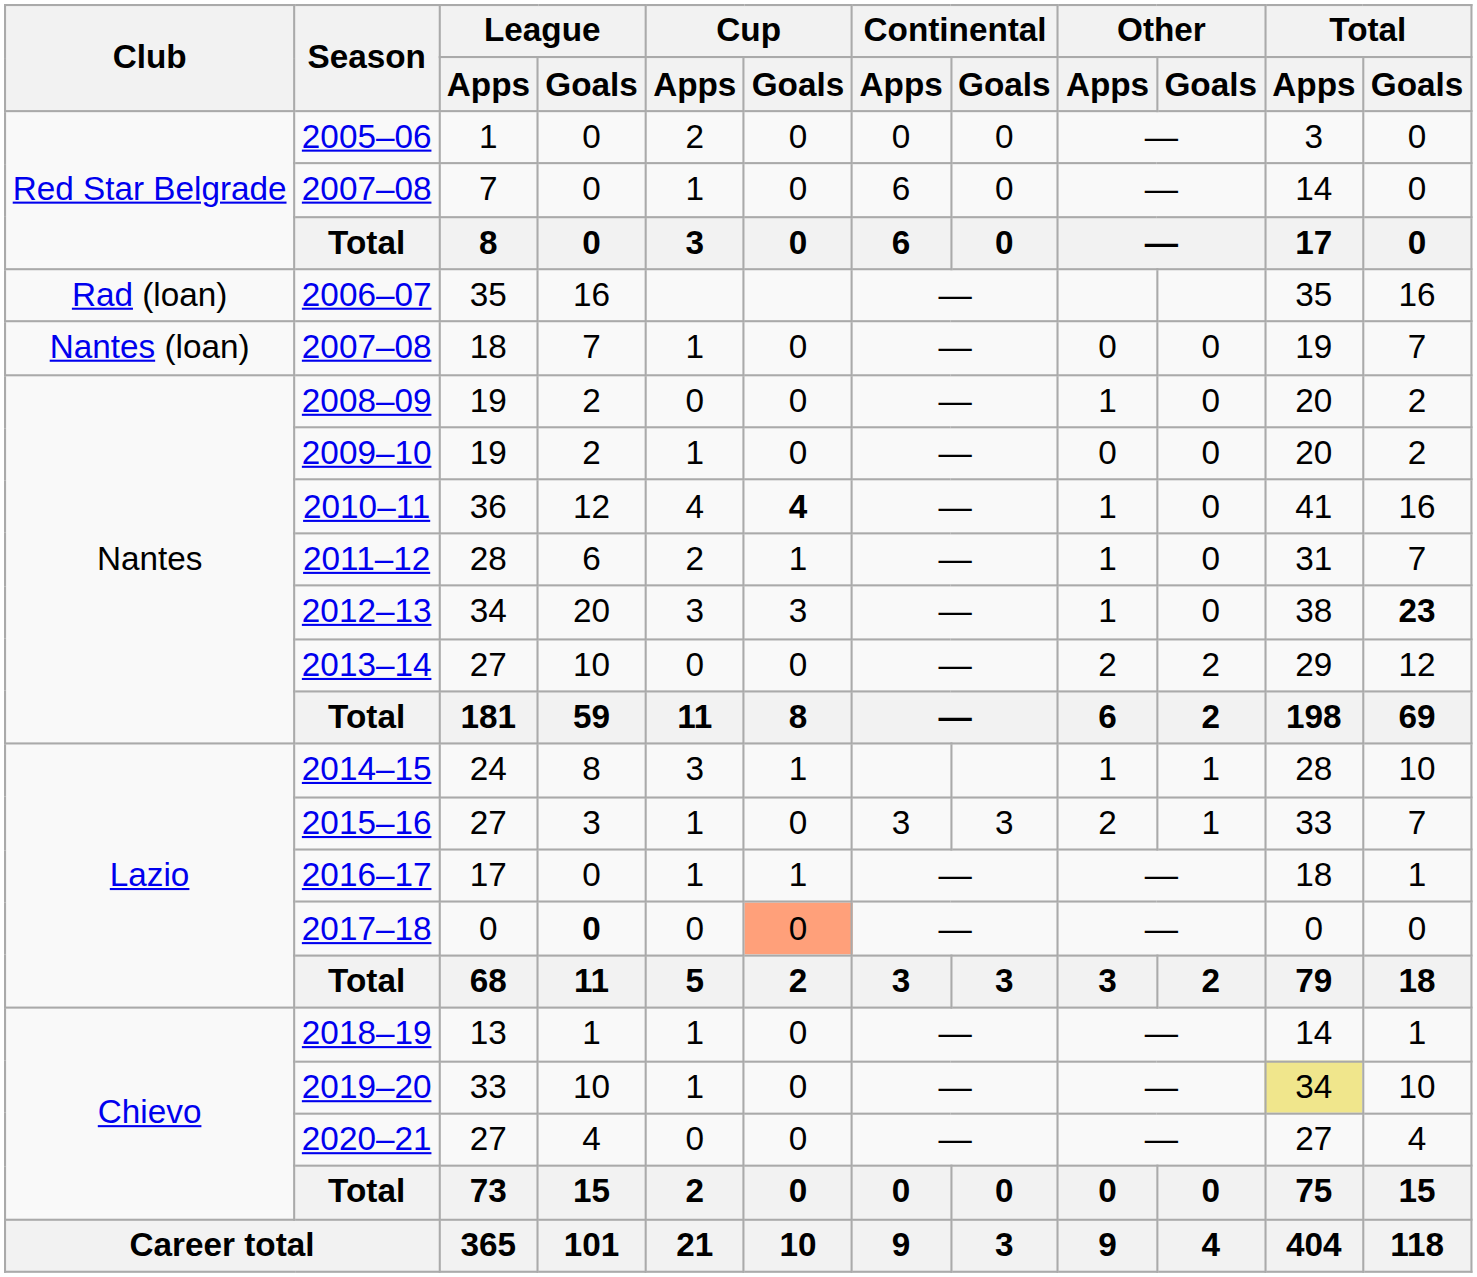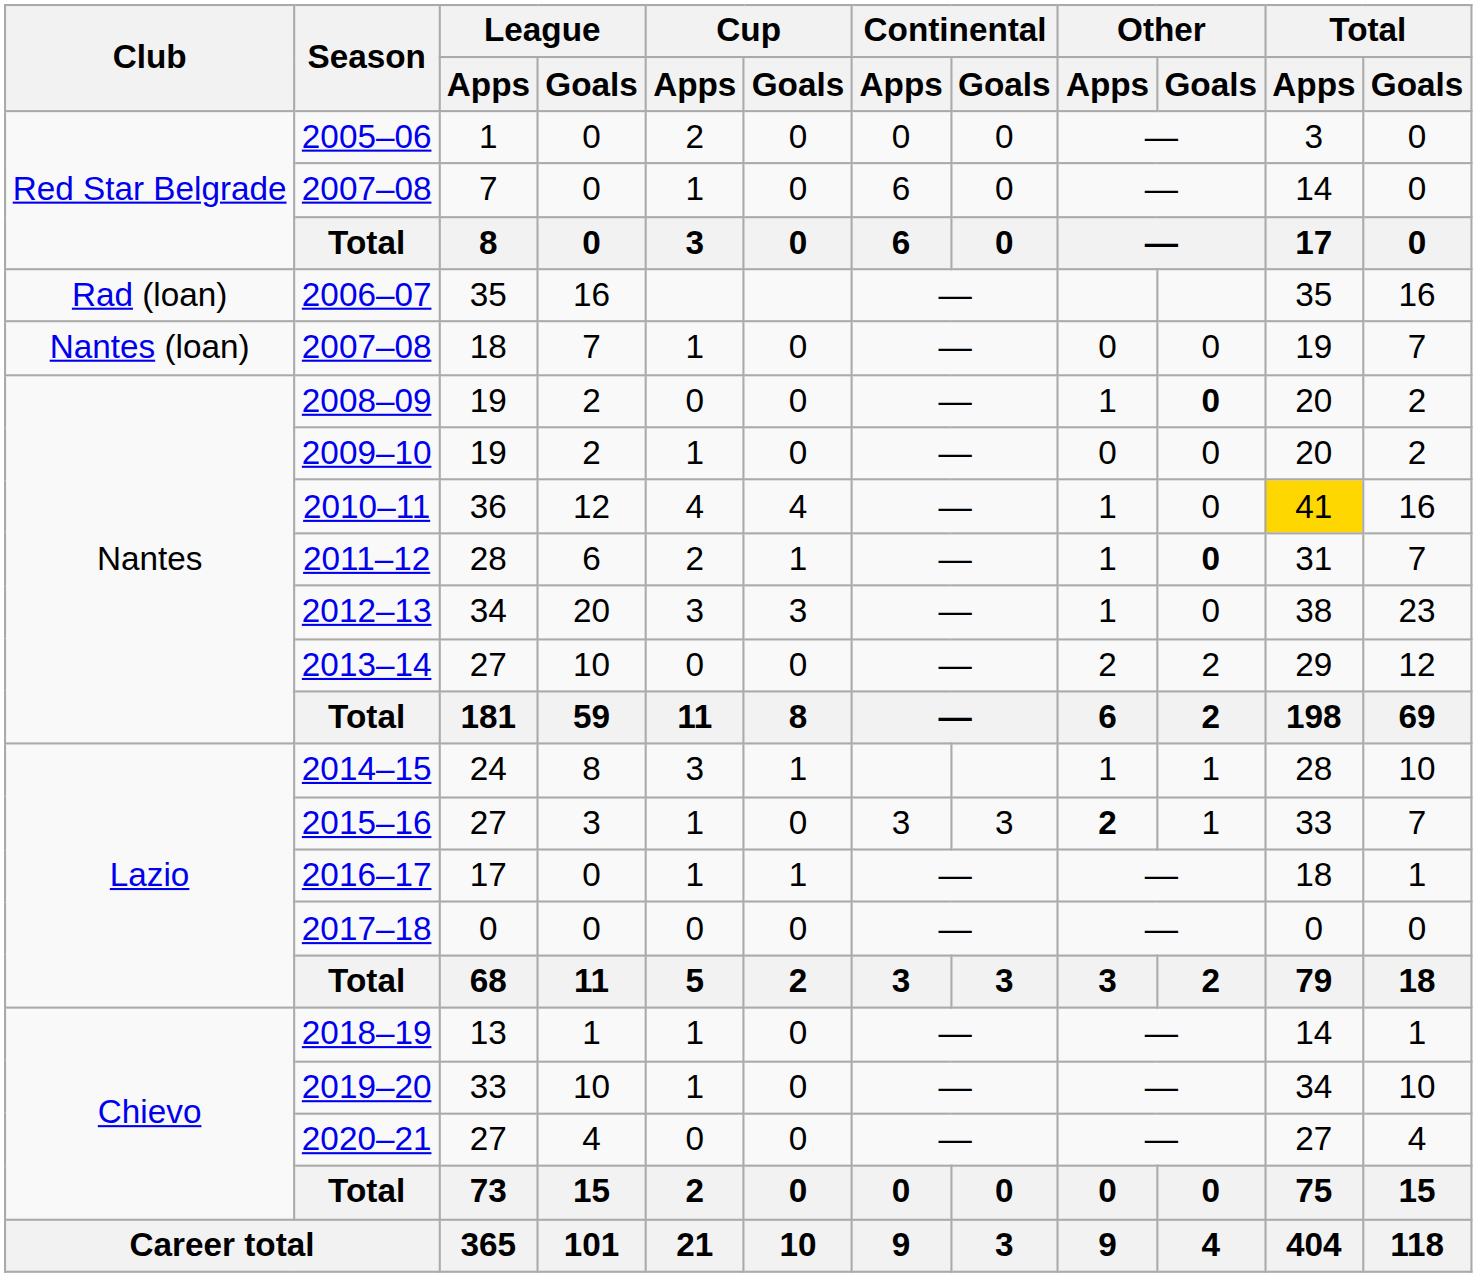(1211, 400) normal -> (1211, 400) bold
(798, 505) bold -> (798, 505) normal
(1314, 505) no background -> (1314, 505) gold background
(1211, 558) normal -> (1211, 558) bold
(1417, 611) bold -> (1417, 611) normal
(1108, 822) normal -> (1108, 822) bold
(592, 928) bold -> (592, 928) normal
(798, 928) lightsalmon background -> (798, 928) no background
(1314, 1086) khaki background -> (1314, 1086) no background
